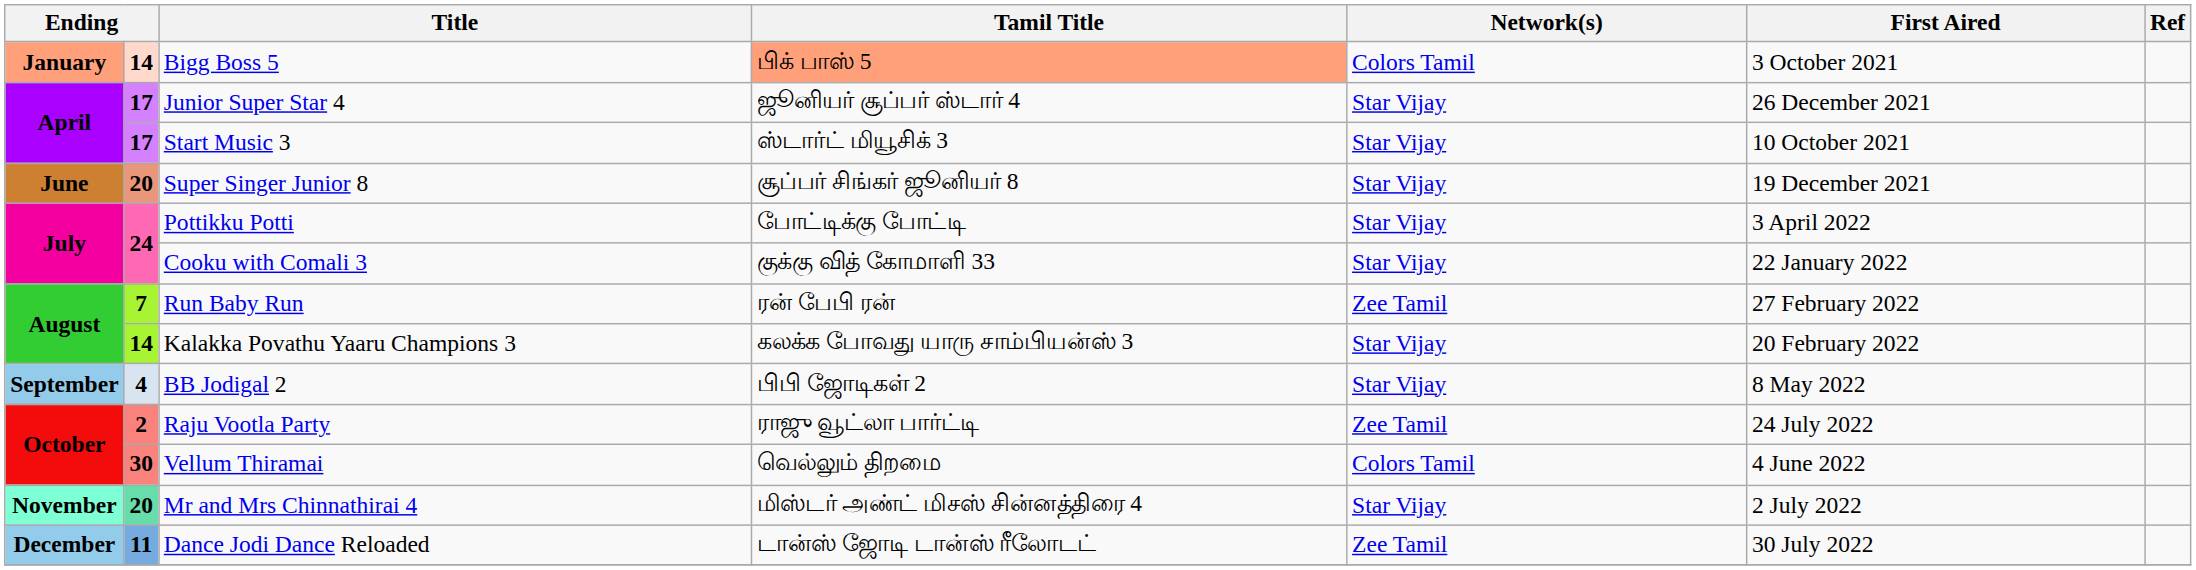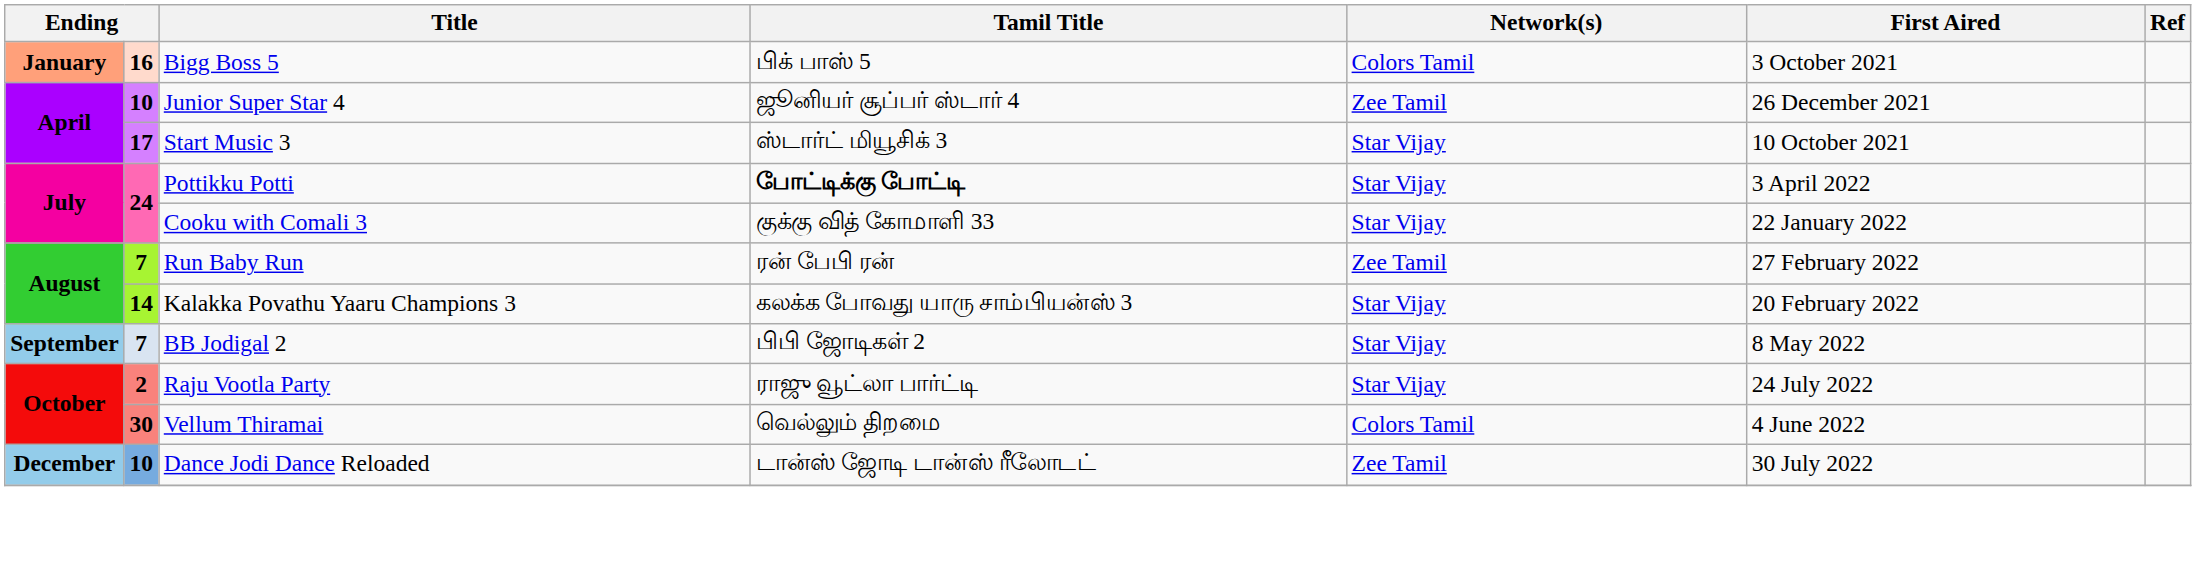(141, 61) 14 -> (141, 61) 16
(814, 60) lightsalmon background -> (813, 60) no background
(141, 102) 17 -> (141, 102) 10
(1399, 102) Star Vijay -> (1399, 102) Zee Tamil
- row: (266, 182)
(861, 221) normal -> (860, 181) bold
(141, 383) 4 -> (141, 343) 7
(1400, 424) Zee Tamil -> (1399, 383) Star Vijay
- row: (291, 504)
(141, 544) 11 -> (141, 464) 10
